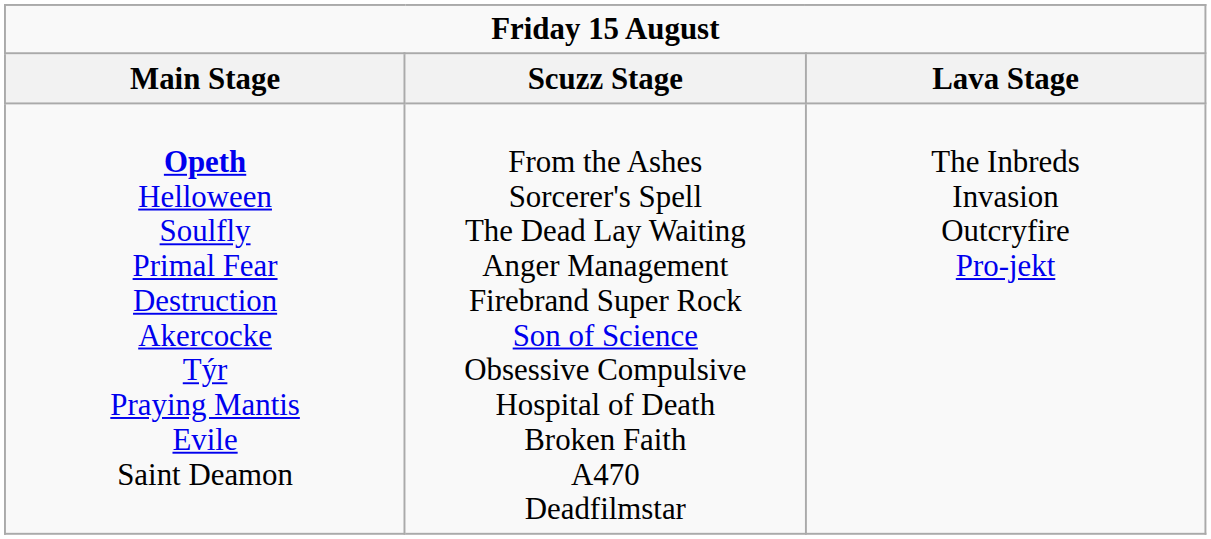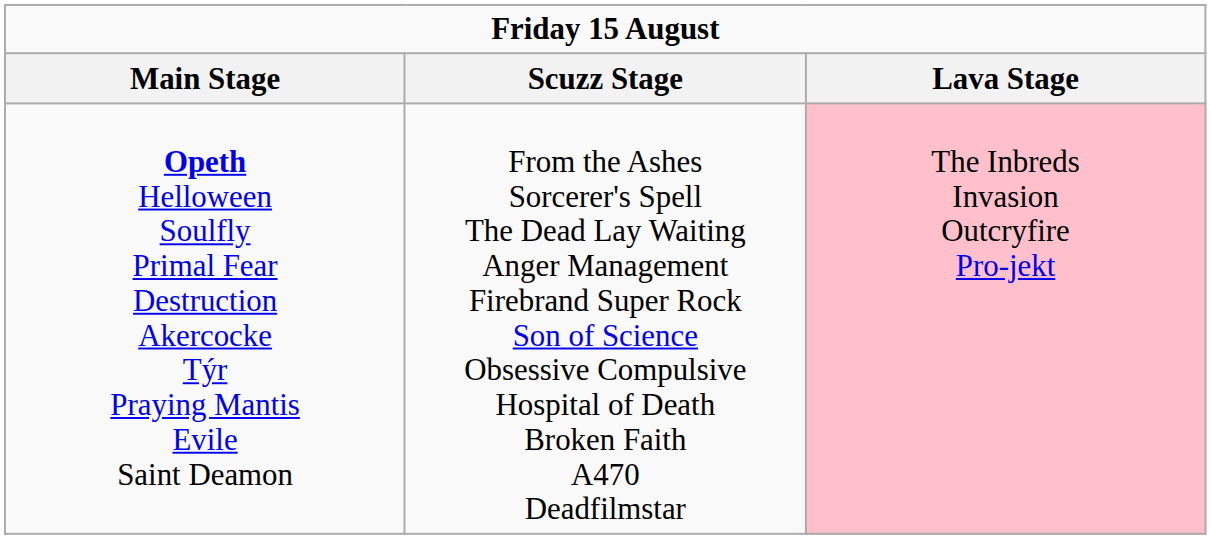(1006, 213) no background -> (1006, 213) pink background
